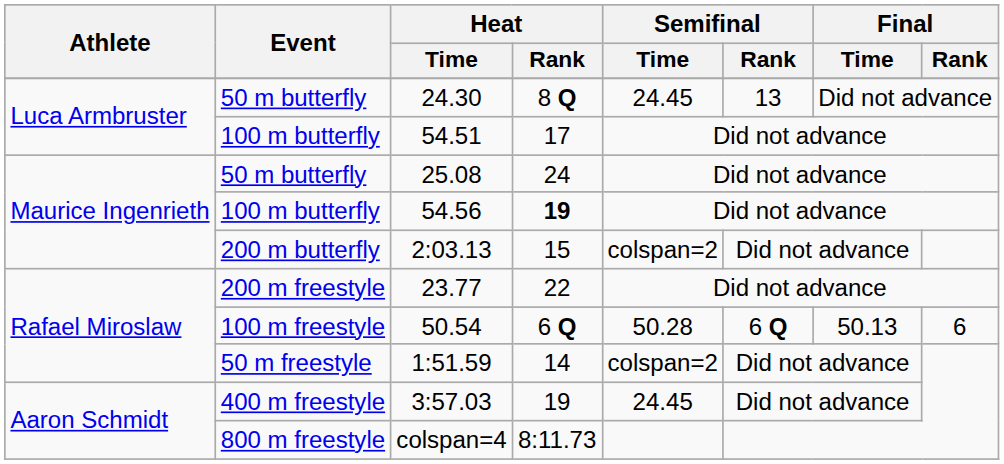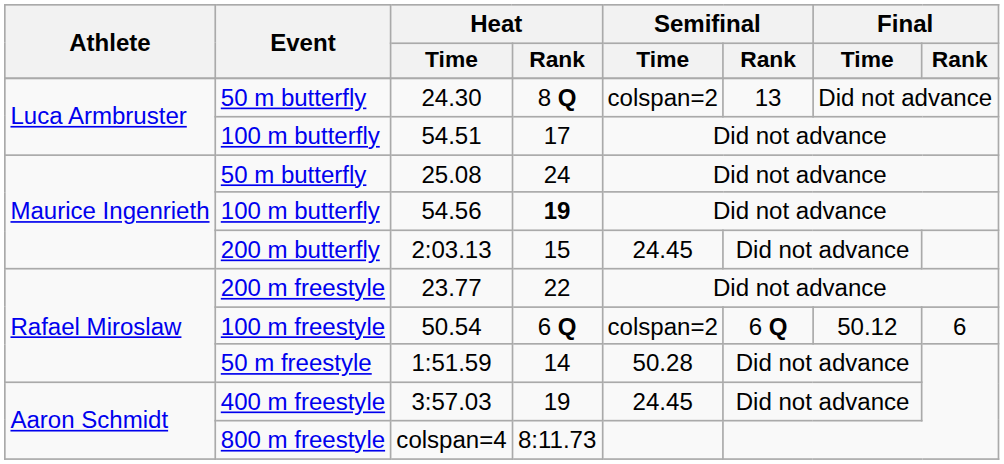(663, 98) 24.45 -> (663, 98) colspan=2
(663, 250) colspan=2 -> (663, 250) 24.45
(663, 326) 50.28 -> (663, 326) colspan=2
(867, 326) 50.13 -> (867, 326) 50.12
(663, 364) colspan=2 -> (663, 364) 50.28
